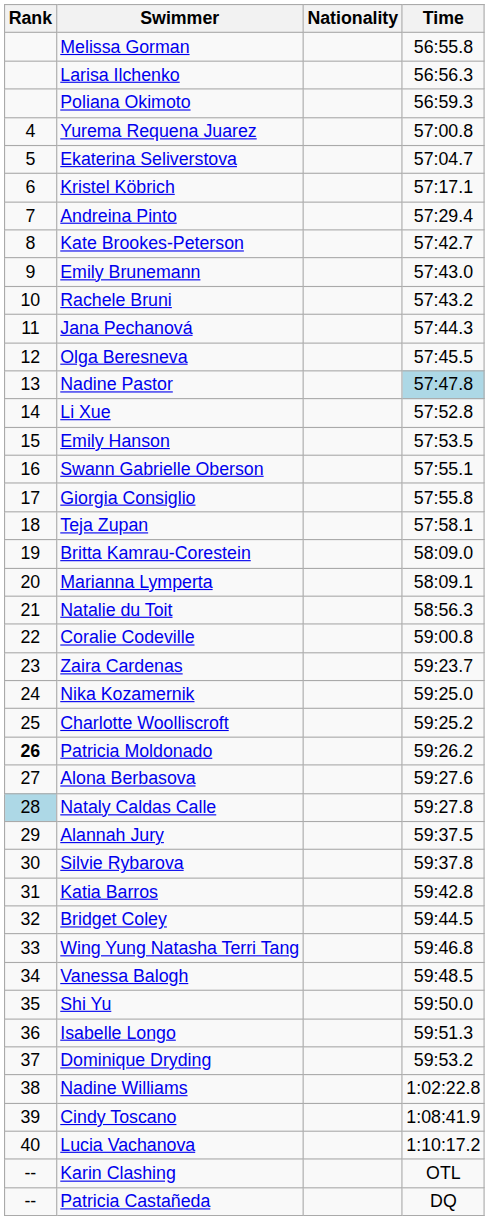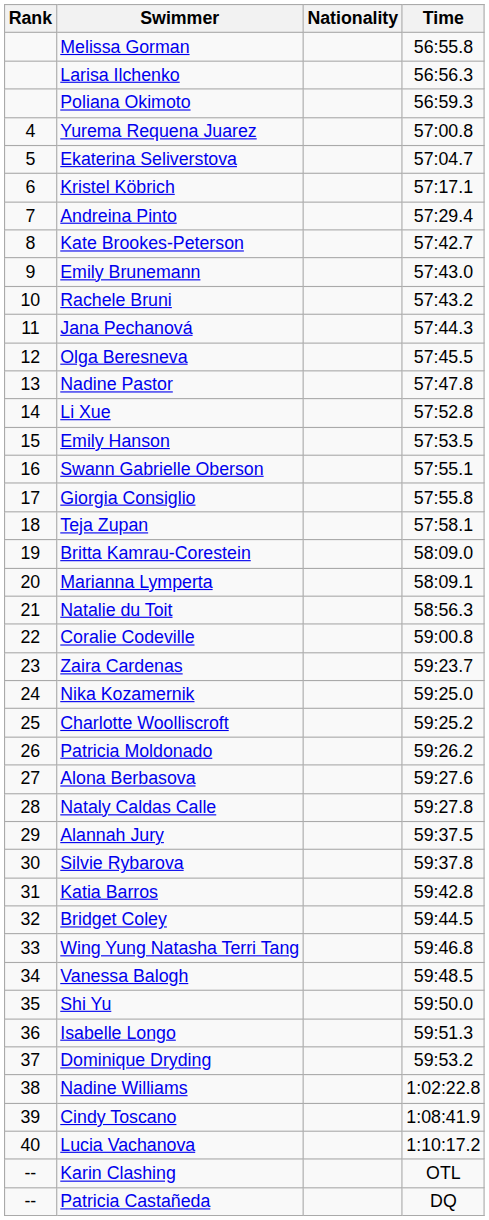(443, 384) lightblue background -> (443, 384) no background
(30, 750) bold -> (30, 750) normal
(30, 807) lightblue background -> (30, 807) no background
